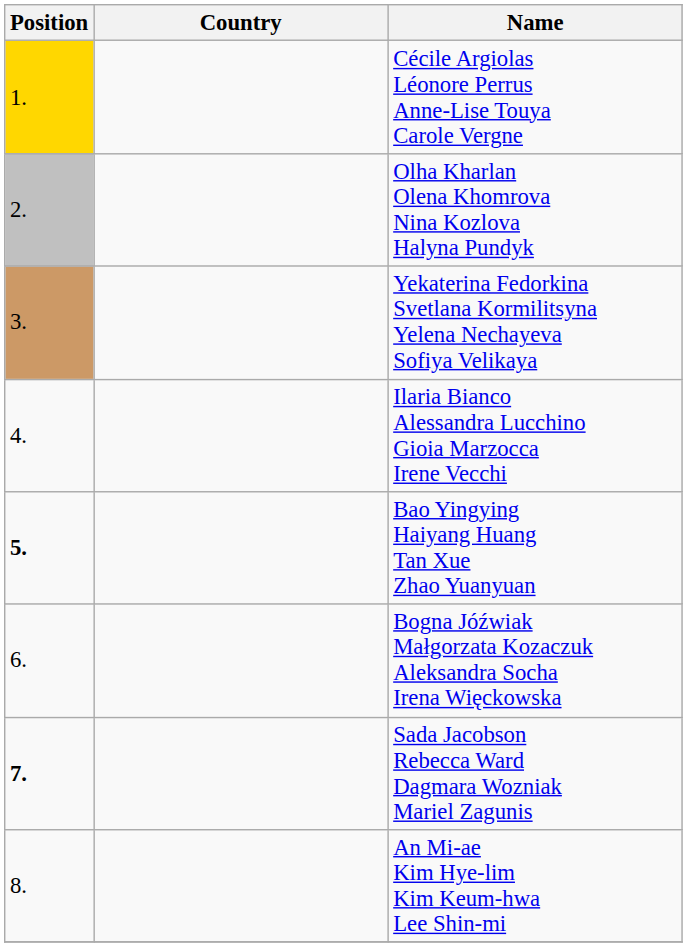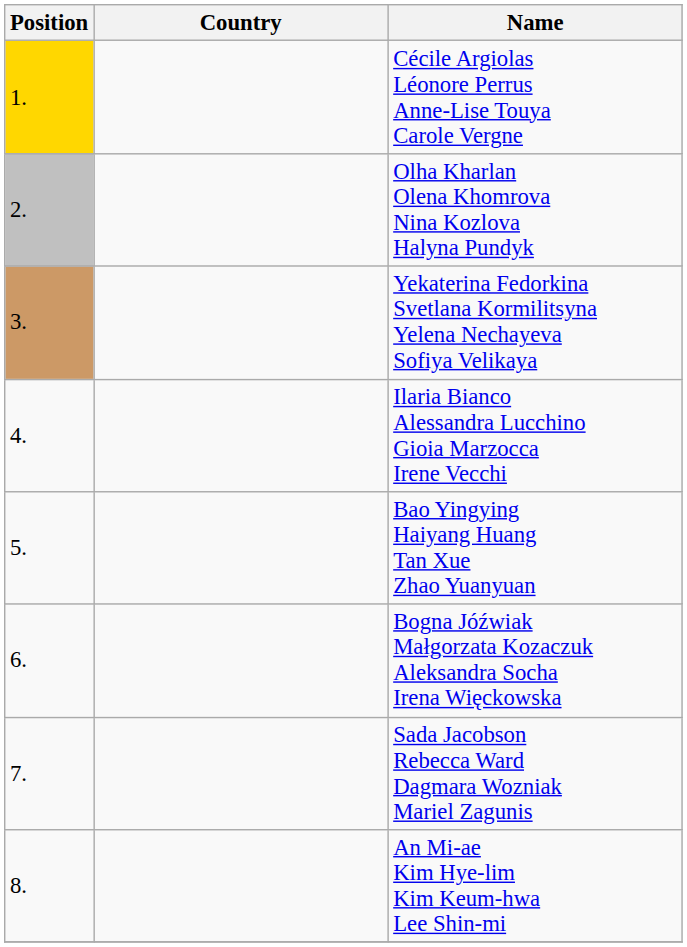(18, 547) bold -> (18, 547) normal
(18, 773) bold -> (18, 773) normal
